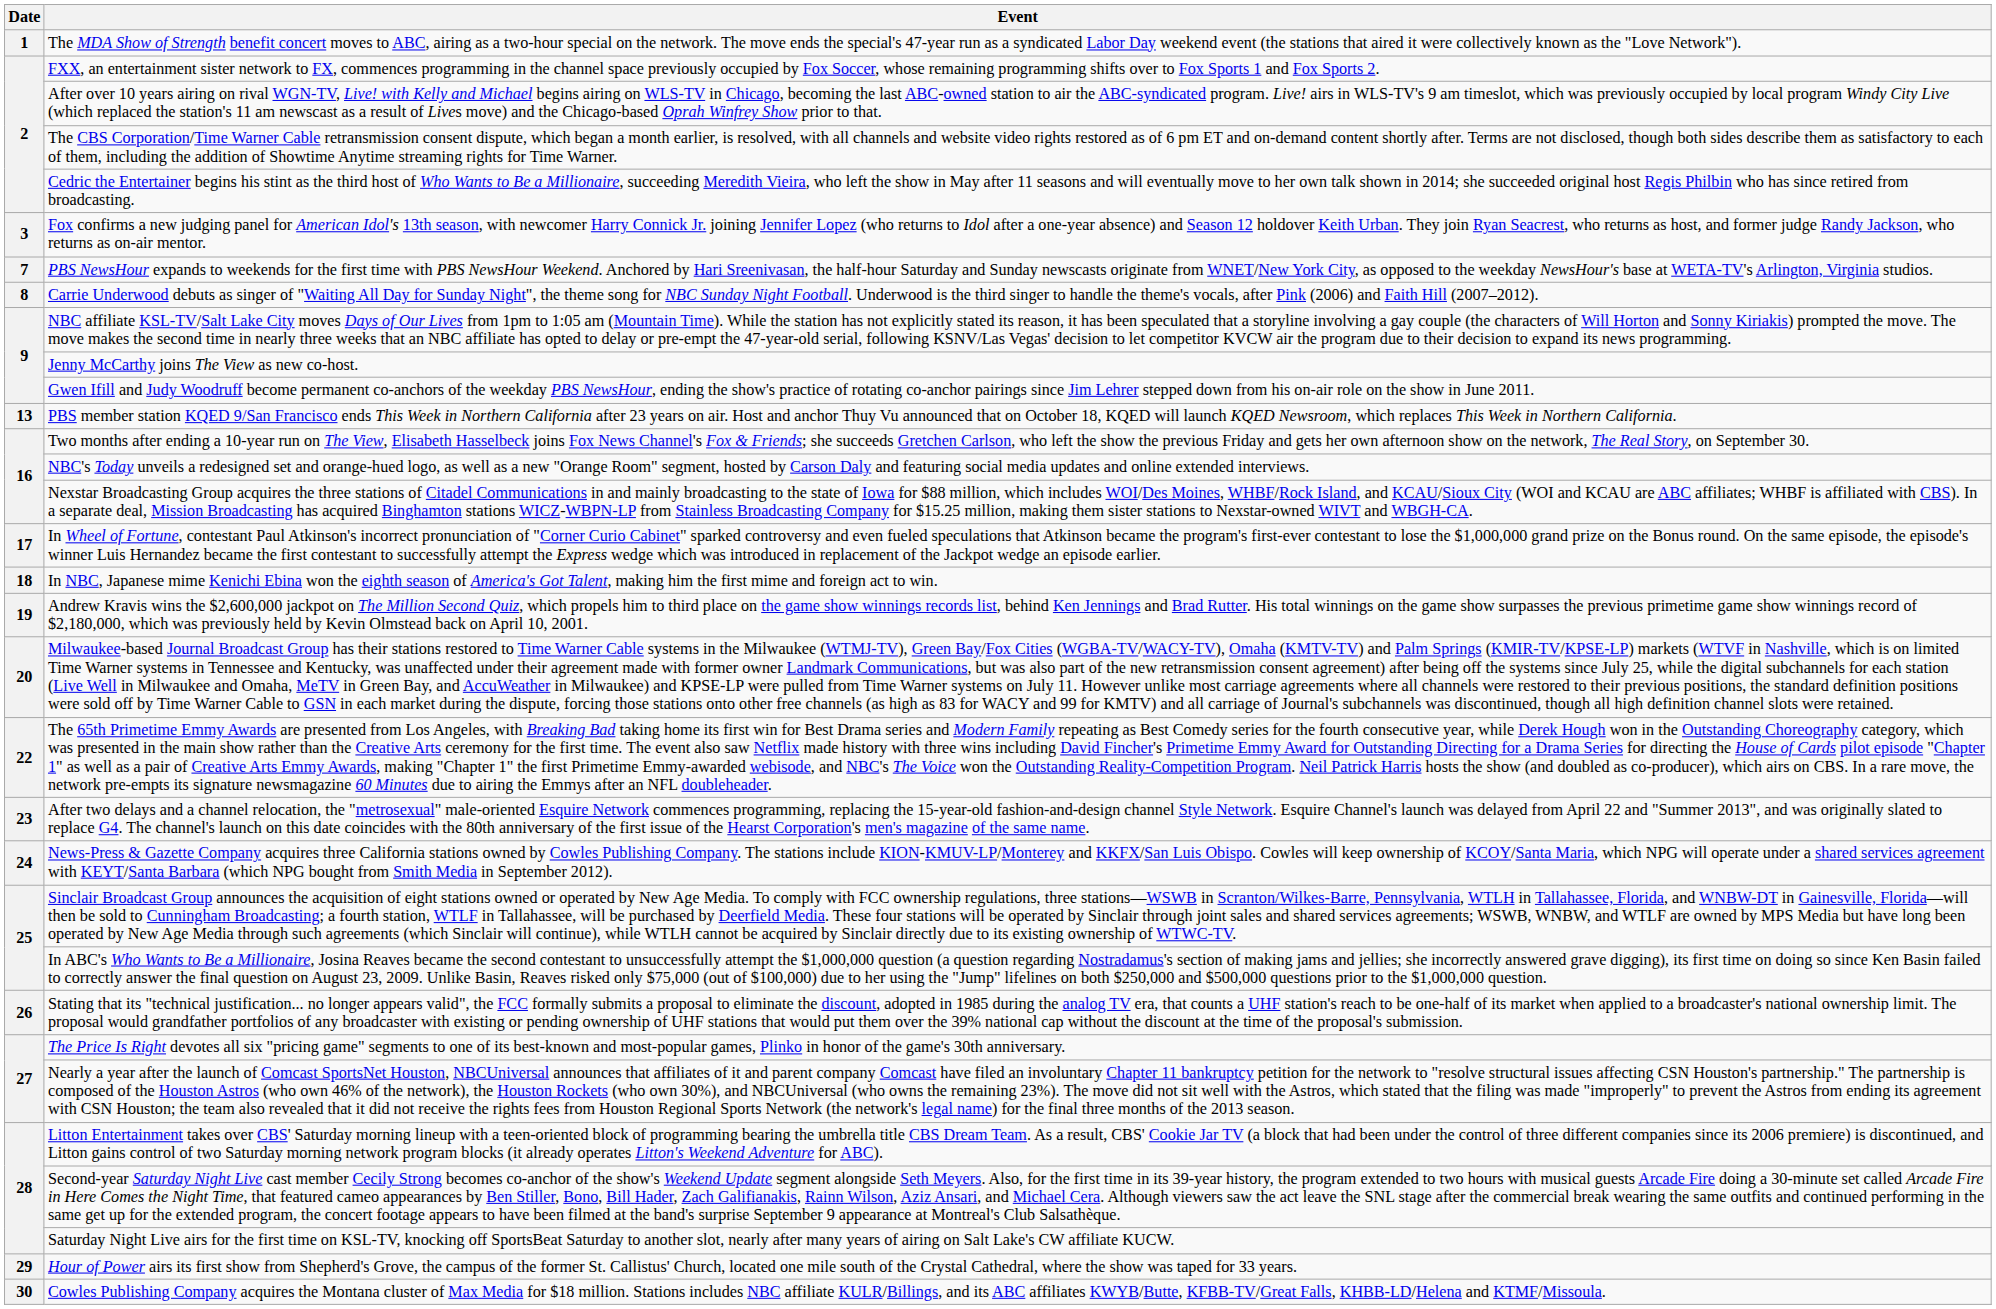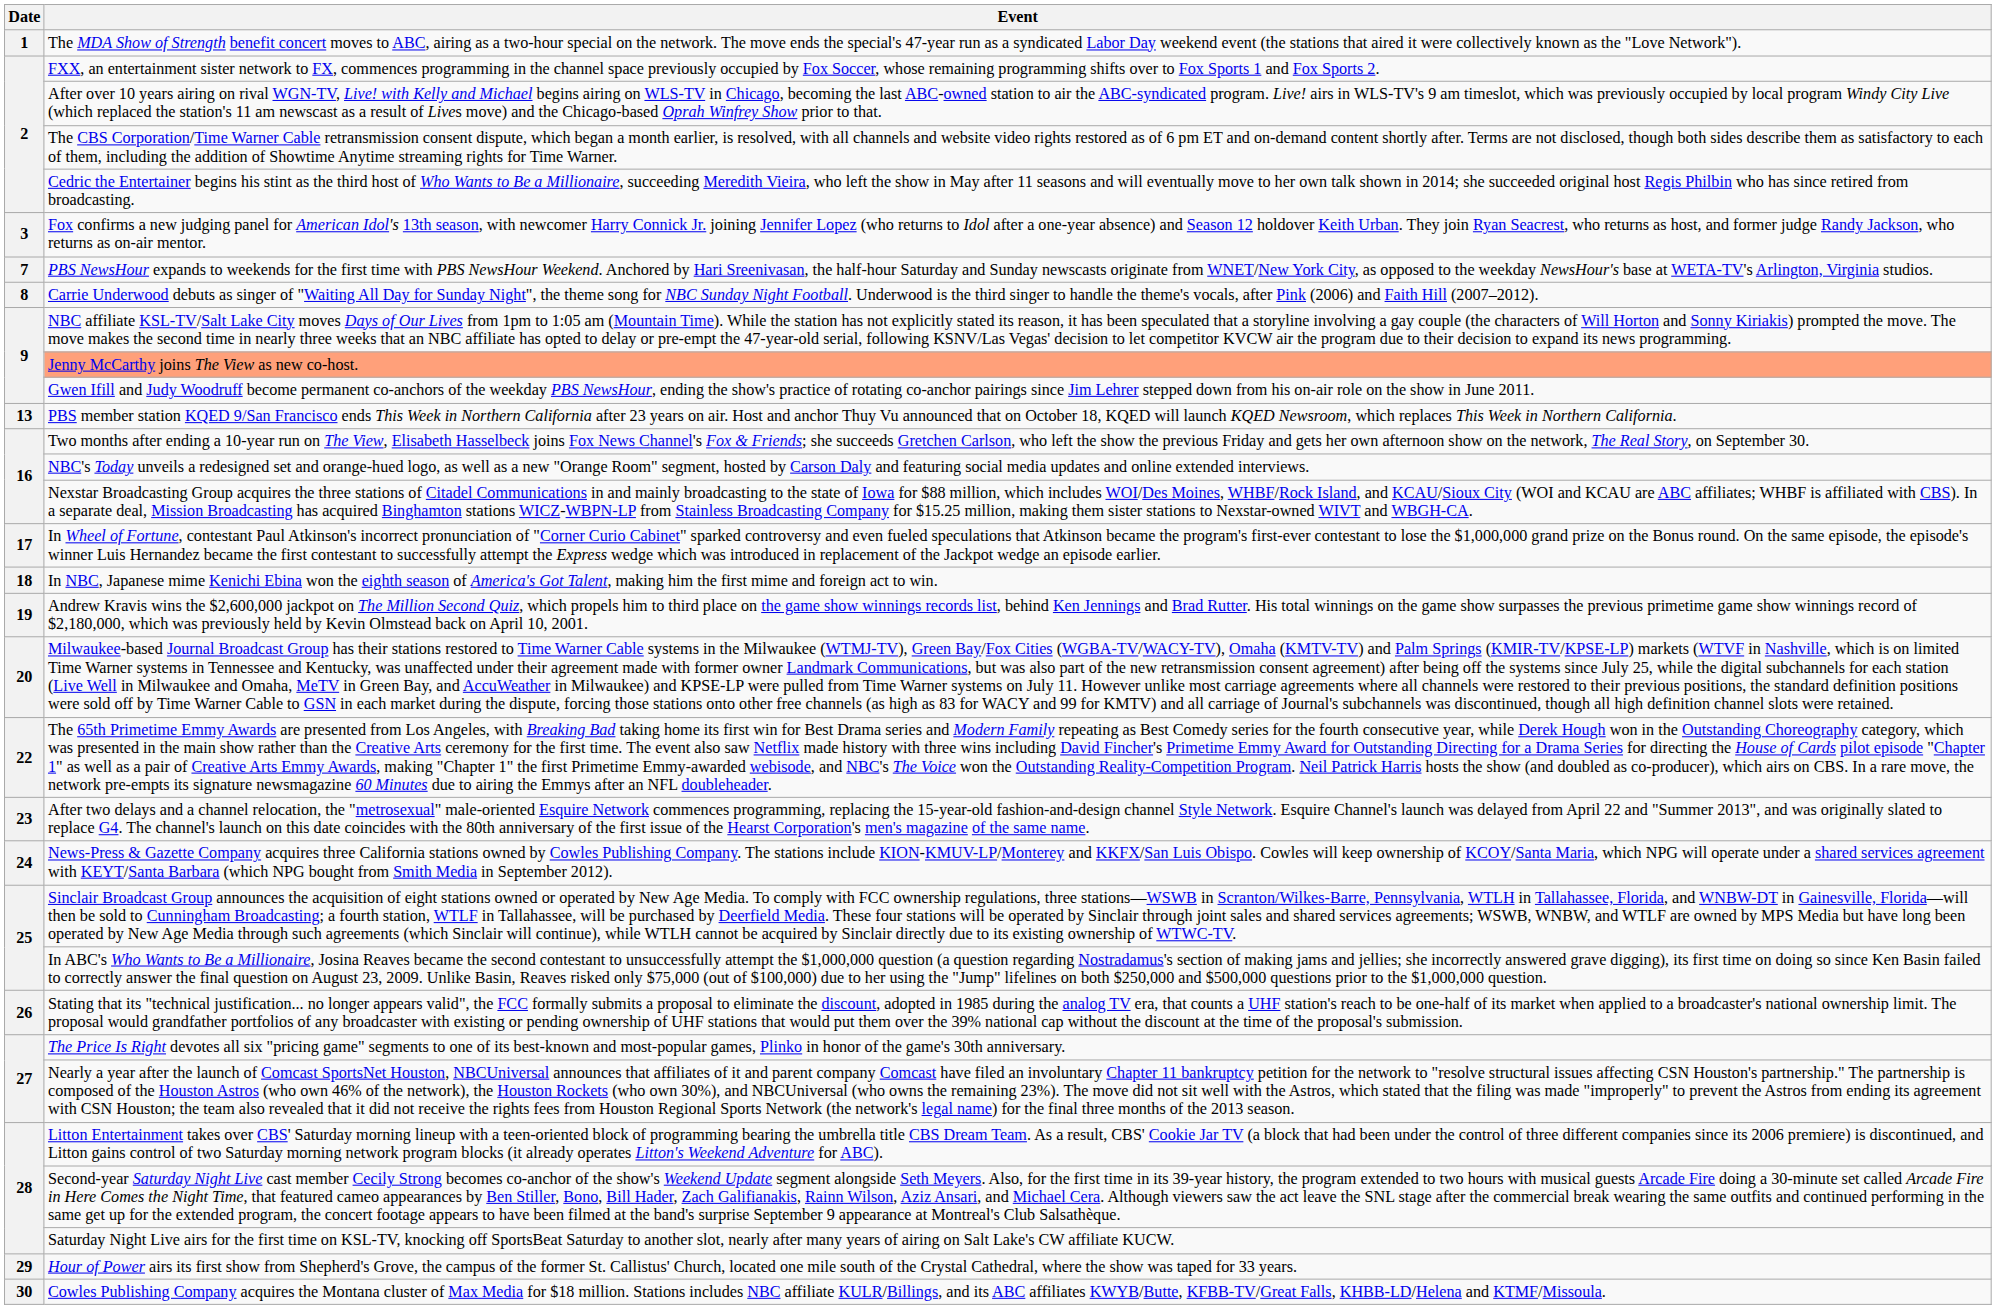(203, 364) no background -> (203, 364) lightsalmon background
